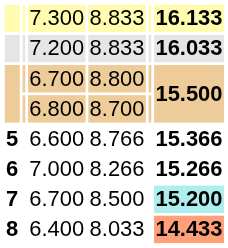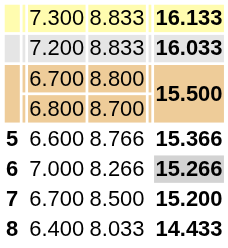(189, 168) no background -> (189, 168) lightgrey background
(189, 199) paleturquoise background -> (189, 199) no background
(189, 229) lightsalmon background -> (189, 229) no background
